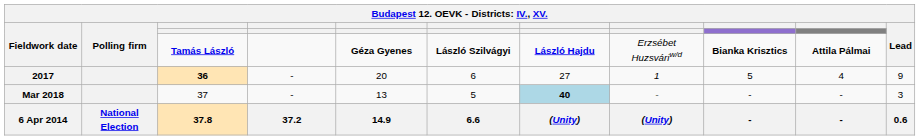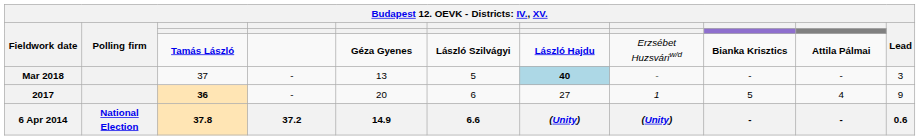rows swapped: (43, 95) <-> (43, 76)
